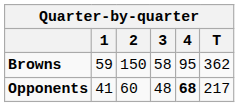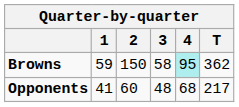(188, 65) no background -> (188, 65) paleturquoise background
(188, 89) bold -> (188, 89) normal
